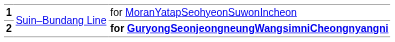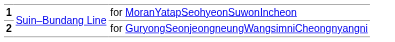(249, 28) bold -> (239, 28) normal
